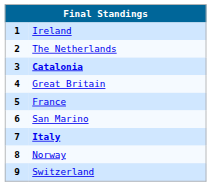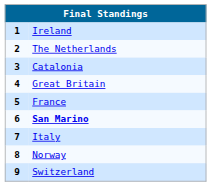(58, 66) bold -> (58, 66) normal
(60, 119) normal -> (60, 119) bold
(46, 137) bold -> (46, 137) normal
